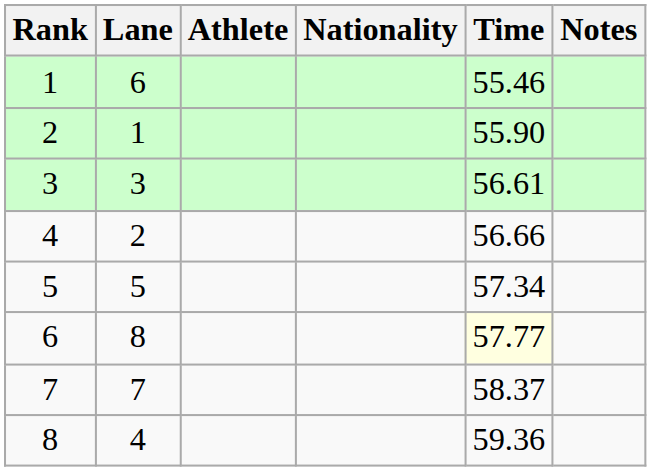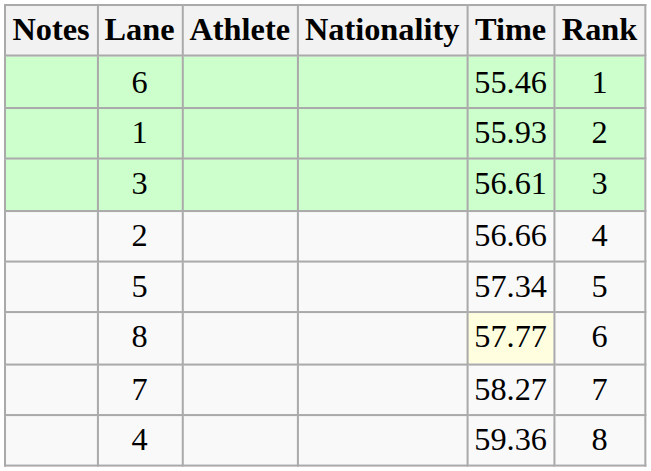columns swapped: (50, 30) <-> (599, 30)
(509, 132) 55.90 -> (511, 132) 55.93
(509, 388) 58.37 -> (511, 388) 58.27
